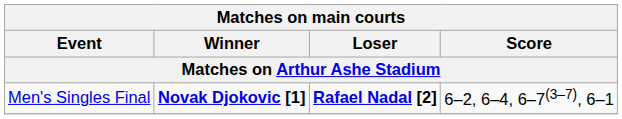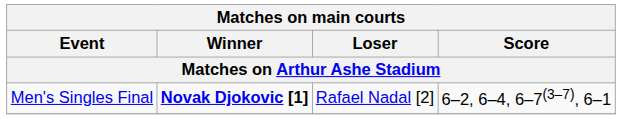(375, 98) bold -> (375, 98) normal
